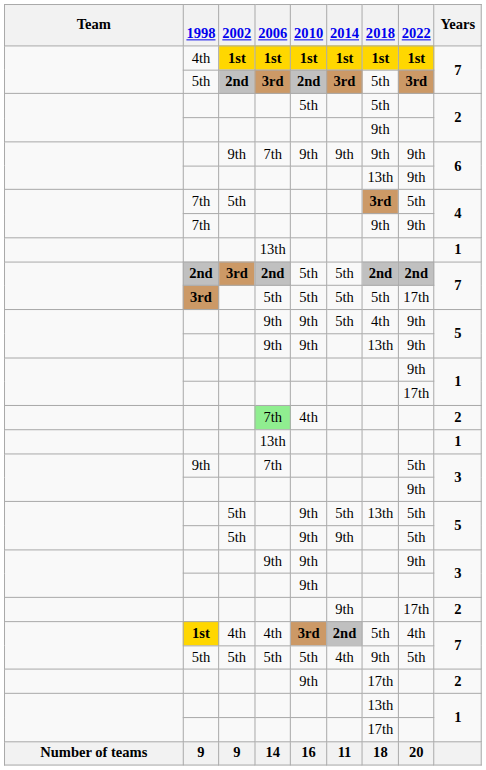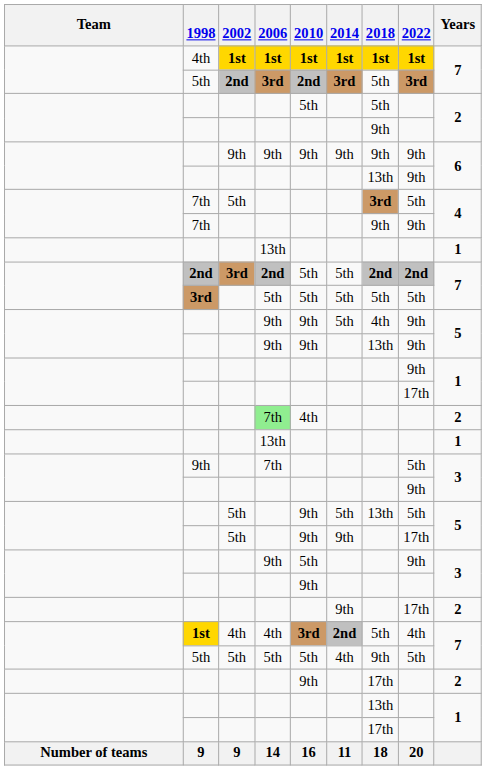(273, 153) 7th -> (273, 153) 9th
(416, 297) 17th -> (416, 297) 5th
(416, 537) 5th -> (416, 537) 17th
(309, 561) 9th -> (309, 561) 5th
